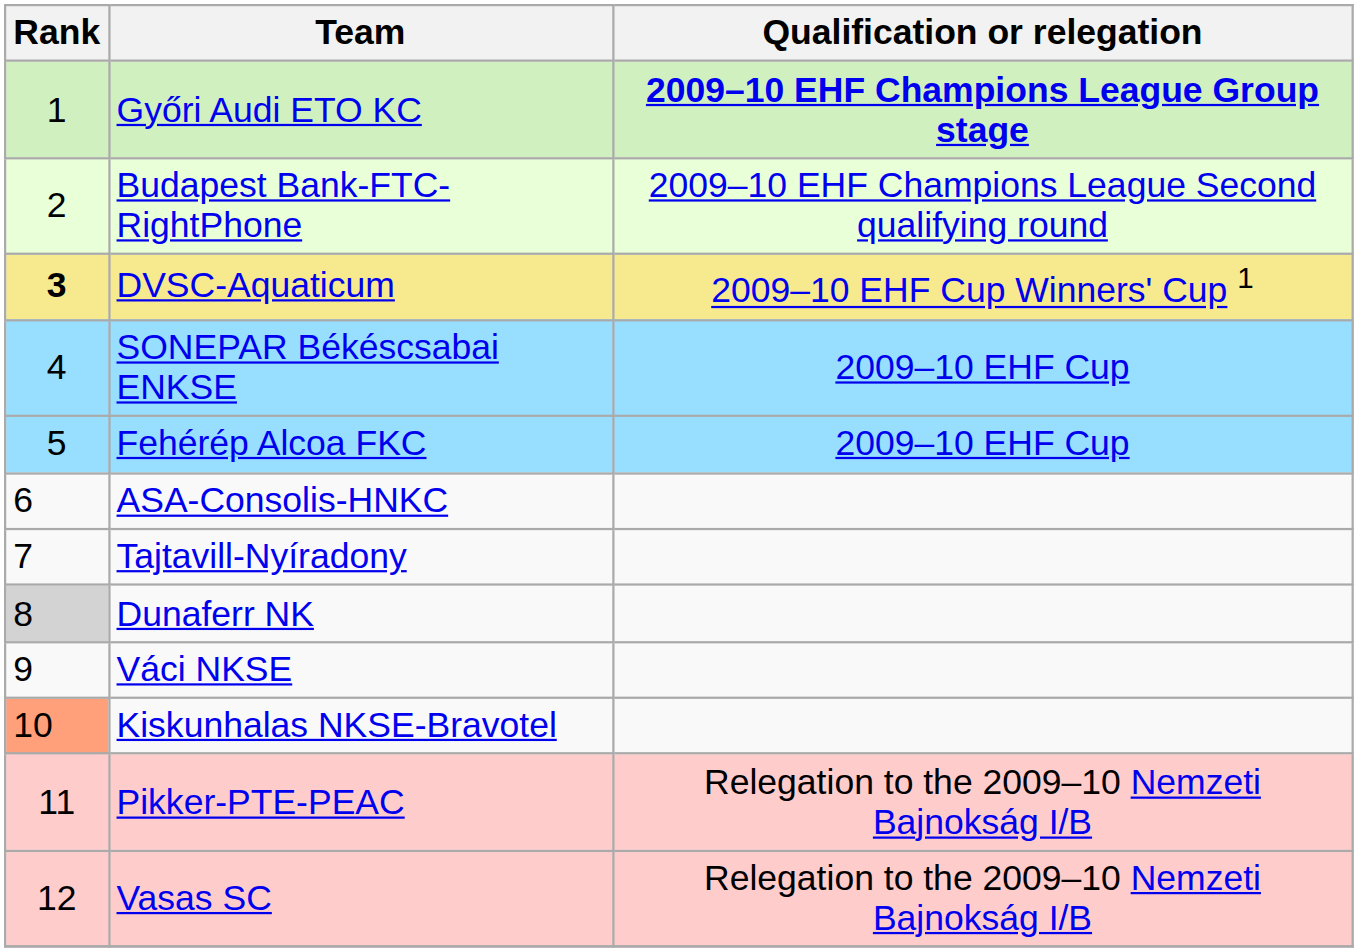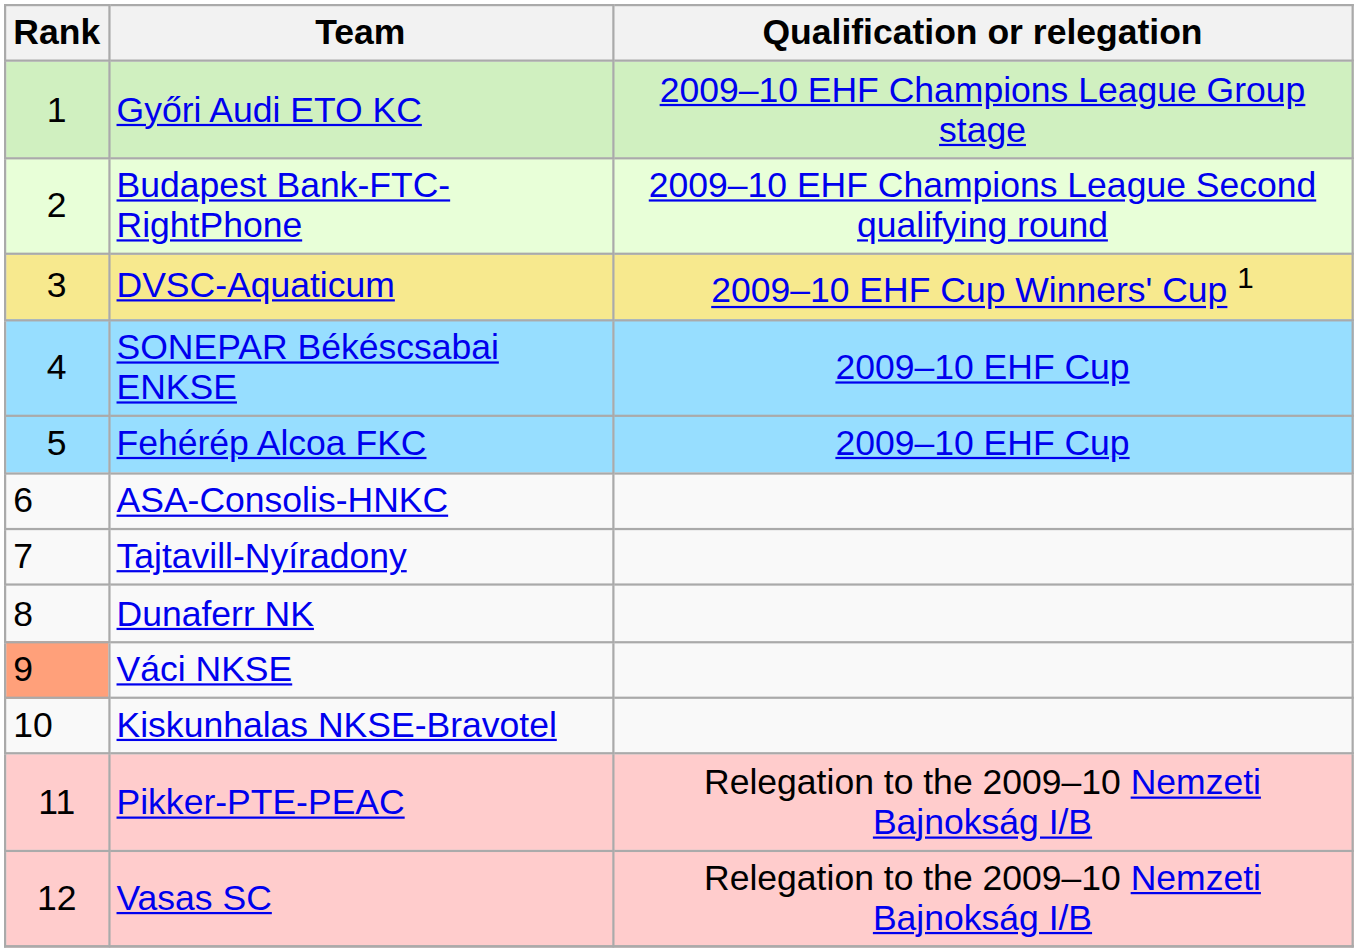(982, 108) bold -> (982, 108) normal
(57, 286) bold -> (57, 286) normal
(23, 612) lightgrey background -> (23, 612) no background
(23, 669) no background -> (23, 669) lightsalmon background
(33, 725) lightsalmon background -> (33, 725) no background
